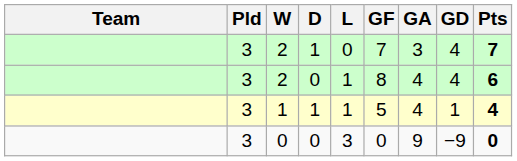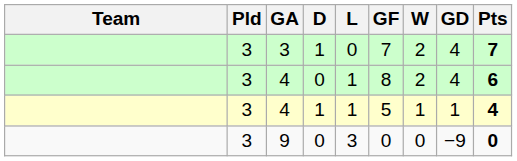columns swapped: (282, 19) <-> (418, 19)
